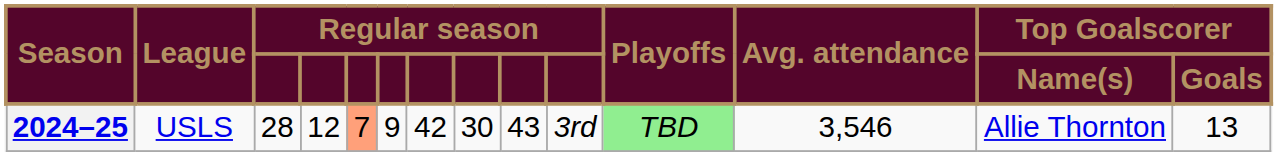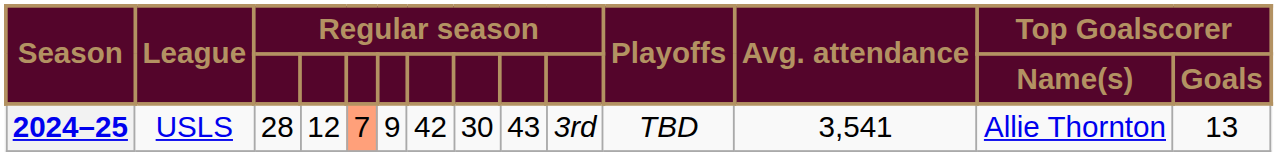(669, 127) lightgreen background -> (669, 127) no background
(856, 127) 3,546 -> (856, 127) 3,541
